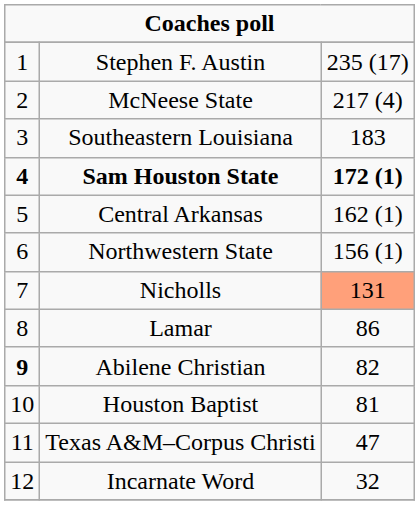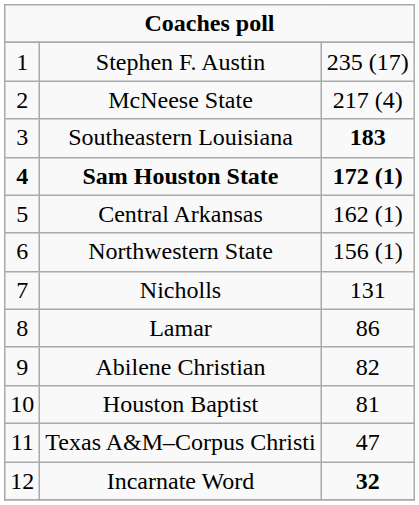(368, 137) normal -> (368, 137) bold
(368, 289) lightsalmon background -> (368, 289) no background
(22, 366) bold -> (22, 366) normal
(368, 480) normal -> (368, 480) bold
